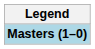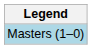(47, 34) bold -> (46, 34) normal
